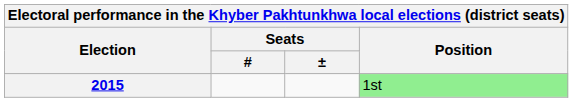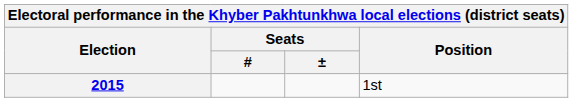(372, 85) lightgreen background -> (372, 85) no background
